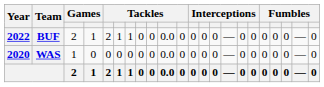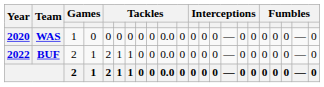rows swapped: (48, 54) <-> (48, 36)
